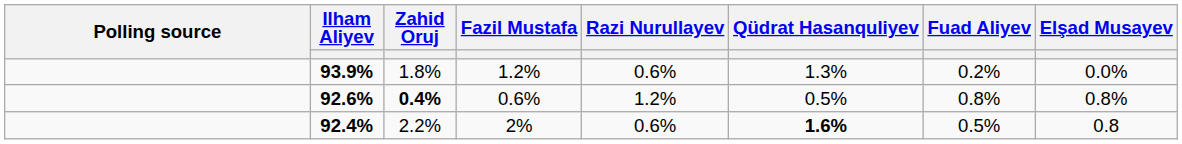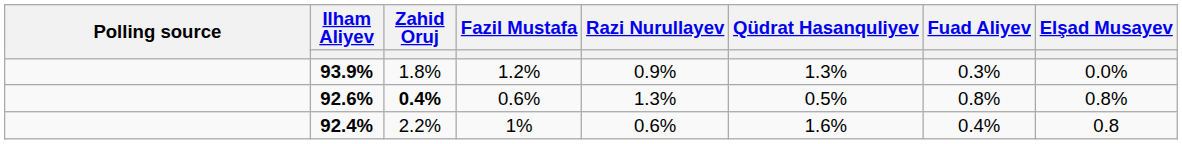(655, 72) 0.6% -> (655, 72) 0.9%
(979, 72) 0.2% -> (979, 72) 0.3%
(655, 99) 1.2% -> (655, 99) 1.3%
(519, 125) 2% -> (519, 125) 1%
(826, 125) bold -> (826, 125) normal
(979, 125) 0.5% -> (979, 125) 0.4%
